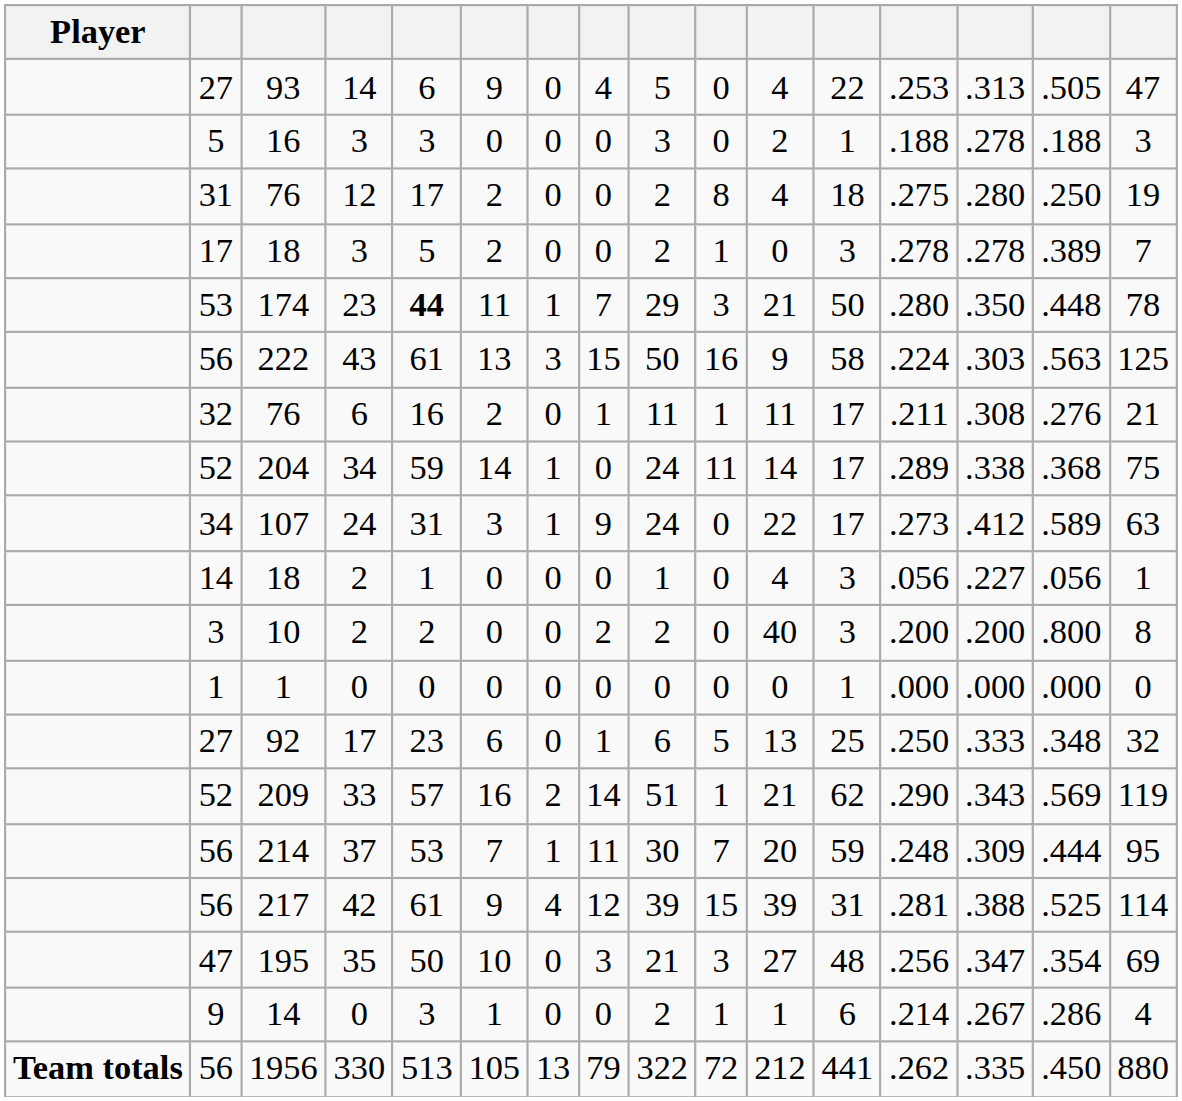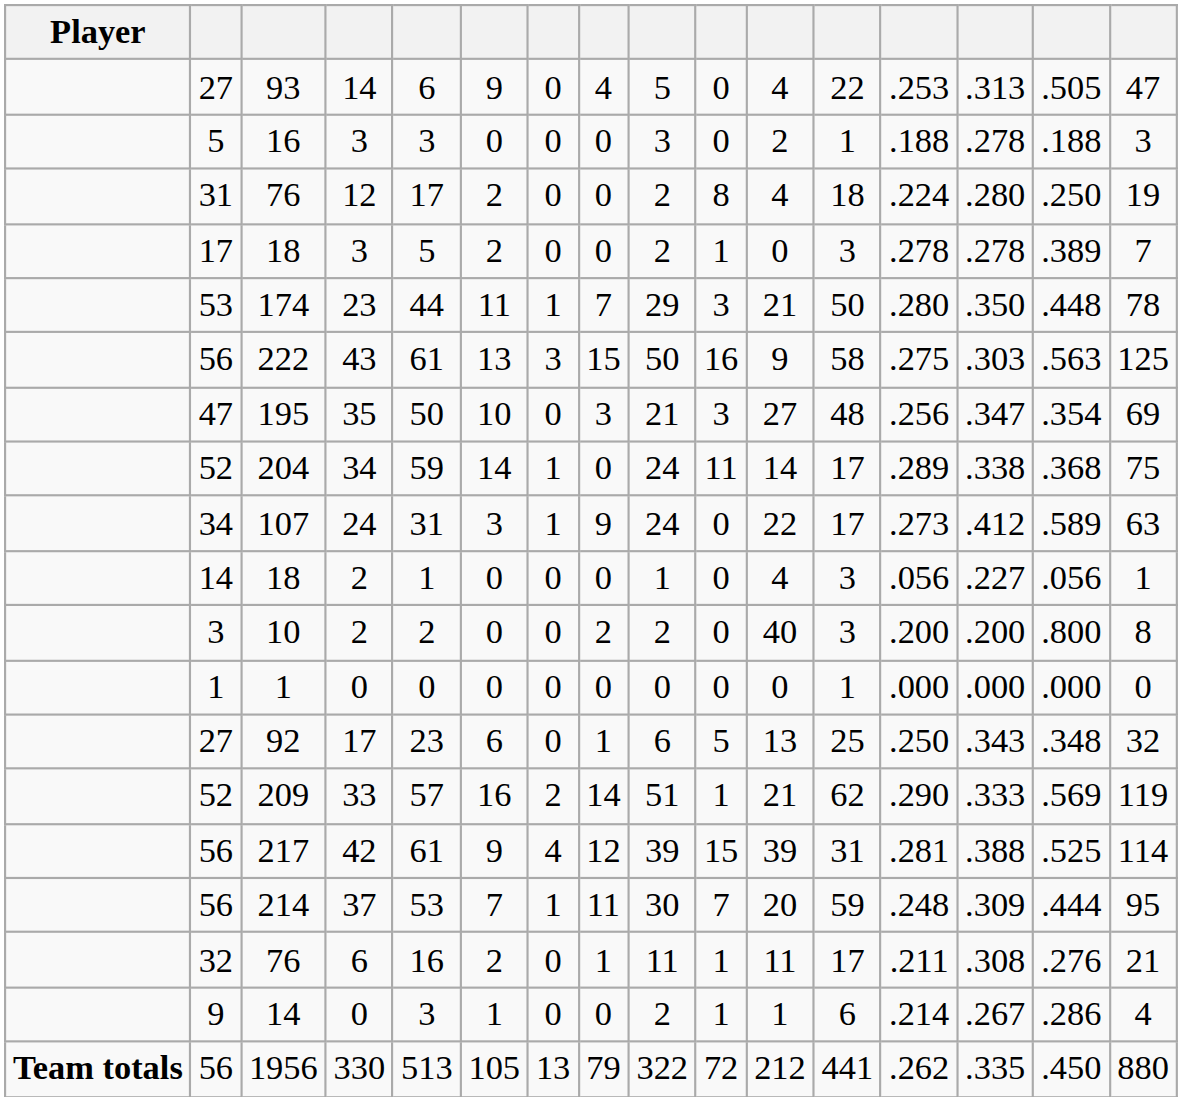(919, 195) .275 -> (919, 195) .224
(427, 304) bold -> (427, 304) normal
(919, 359) .224 -> (919, 359) .275
rows swapped: (283, 959) <-> (283, 413)
(995, 741) .333 -> (995, 741) .343
(995, 795) .343 -> (995, 795) .333
rows swapped: (283, 850) <-> (283, 904)
